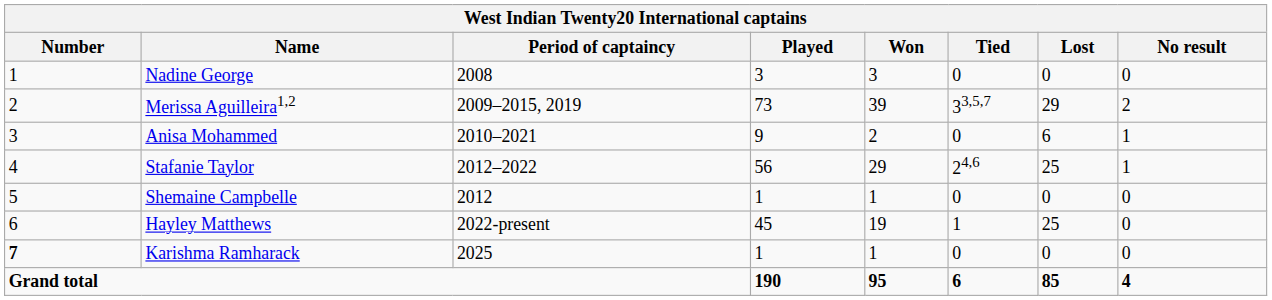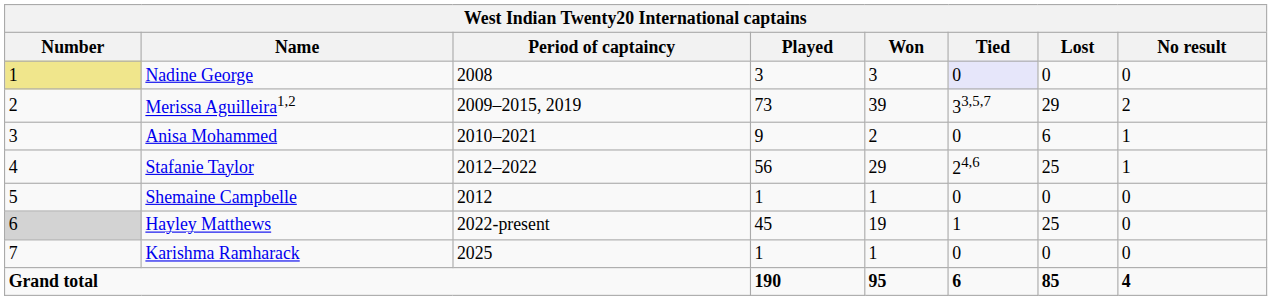(13, 74) no background -> (13, 74) khaki background
(957, 74) no background -> (957, 74) lavender background
(13, 225) no background -> (13, 225) lightgrey background
(13, 253) bold -> (13, 253) normal
